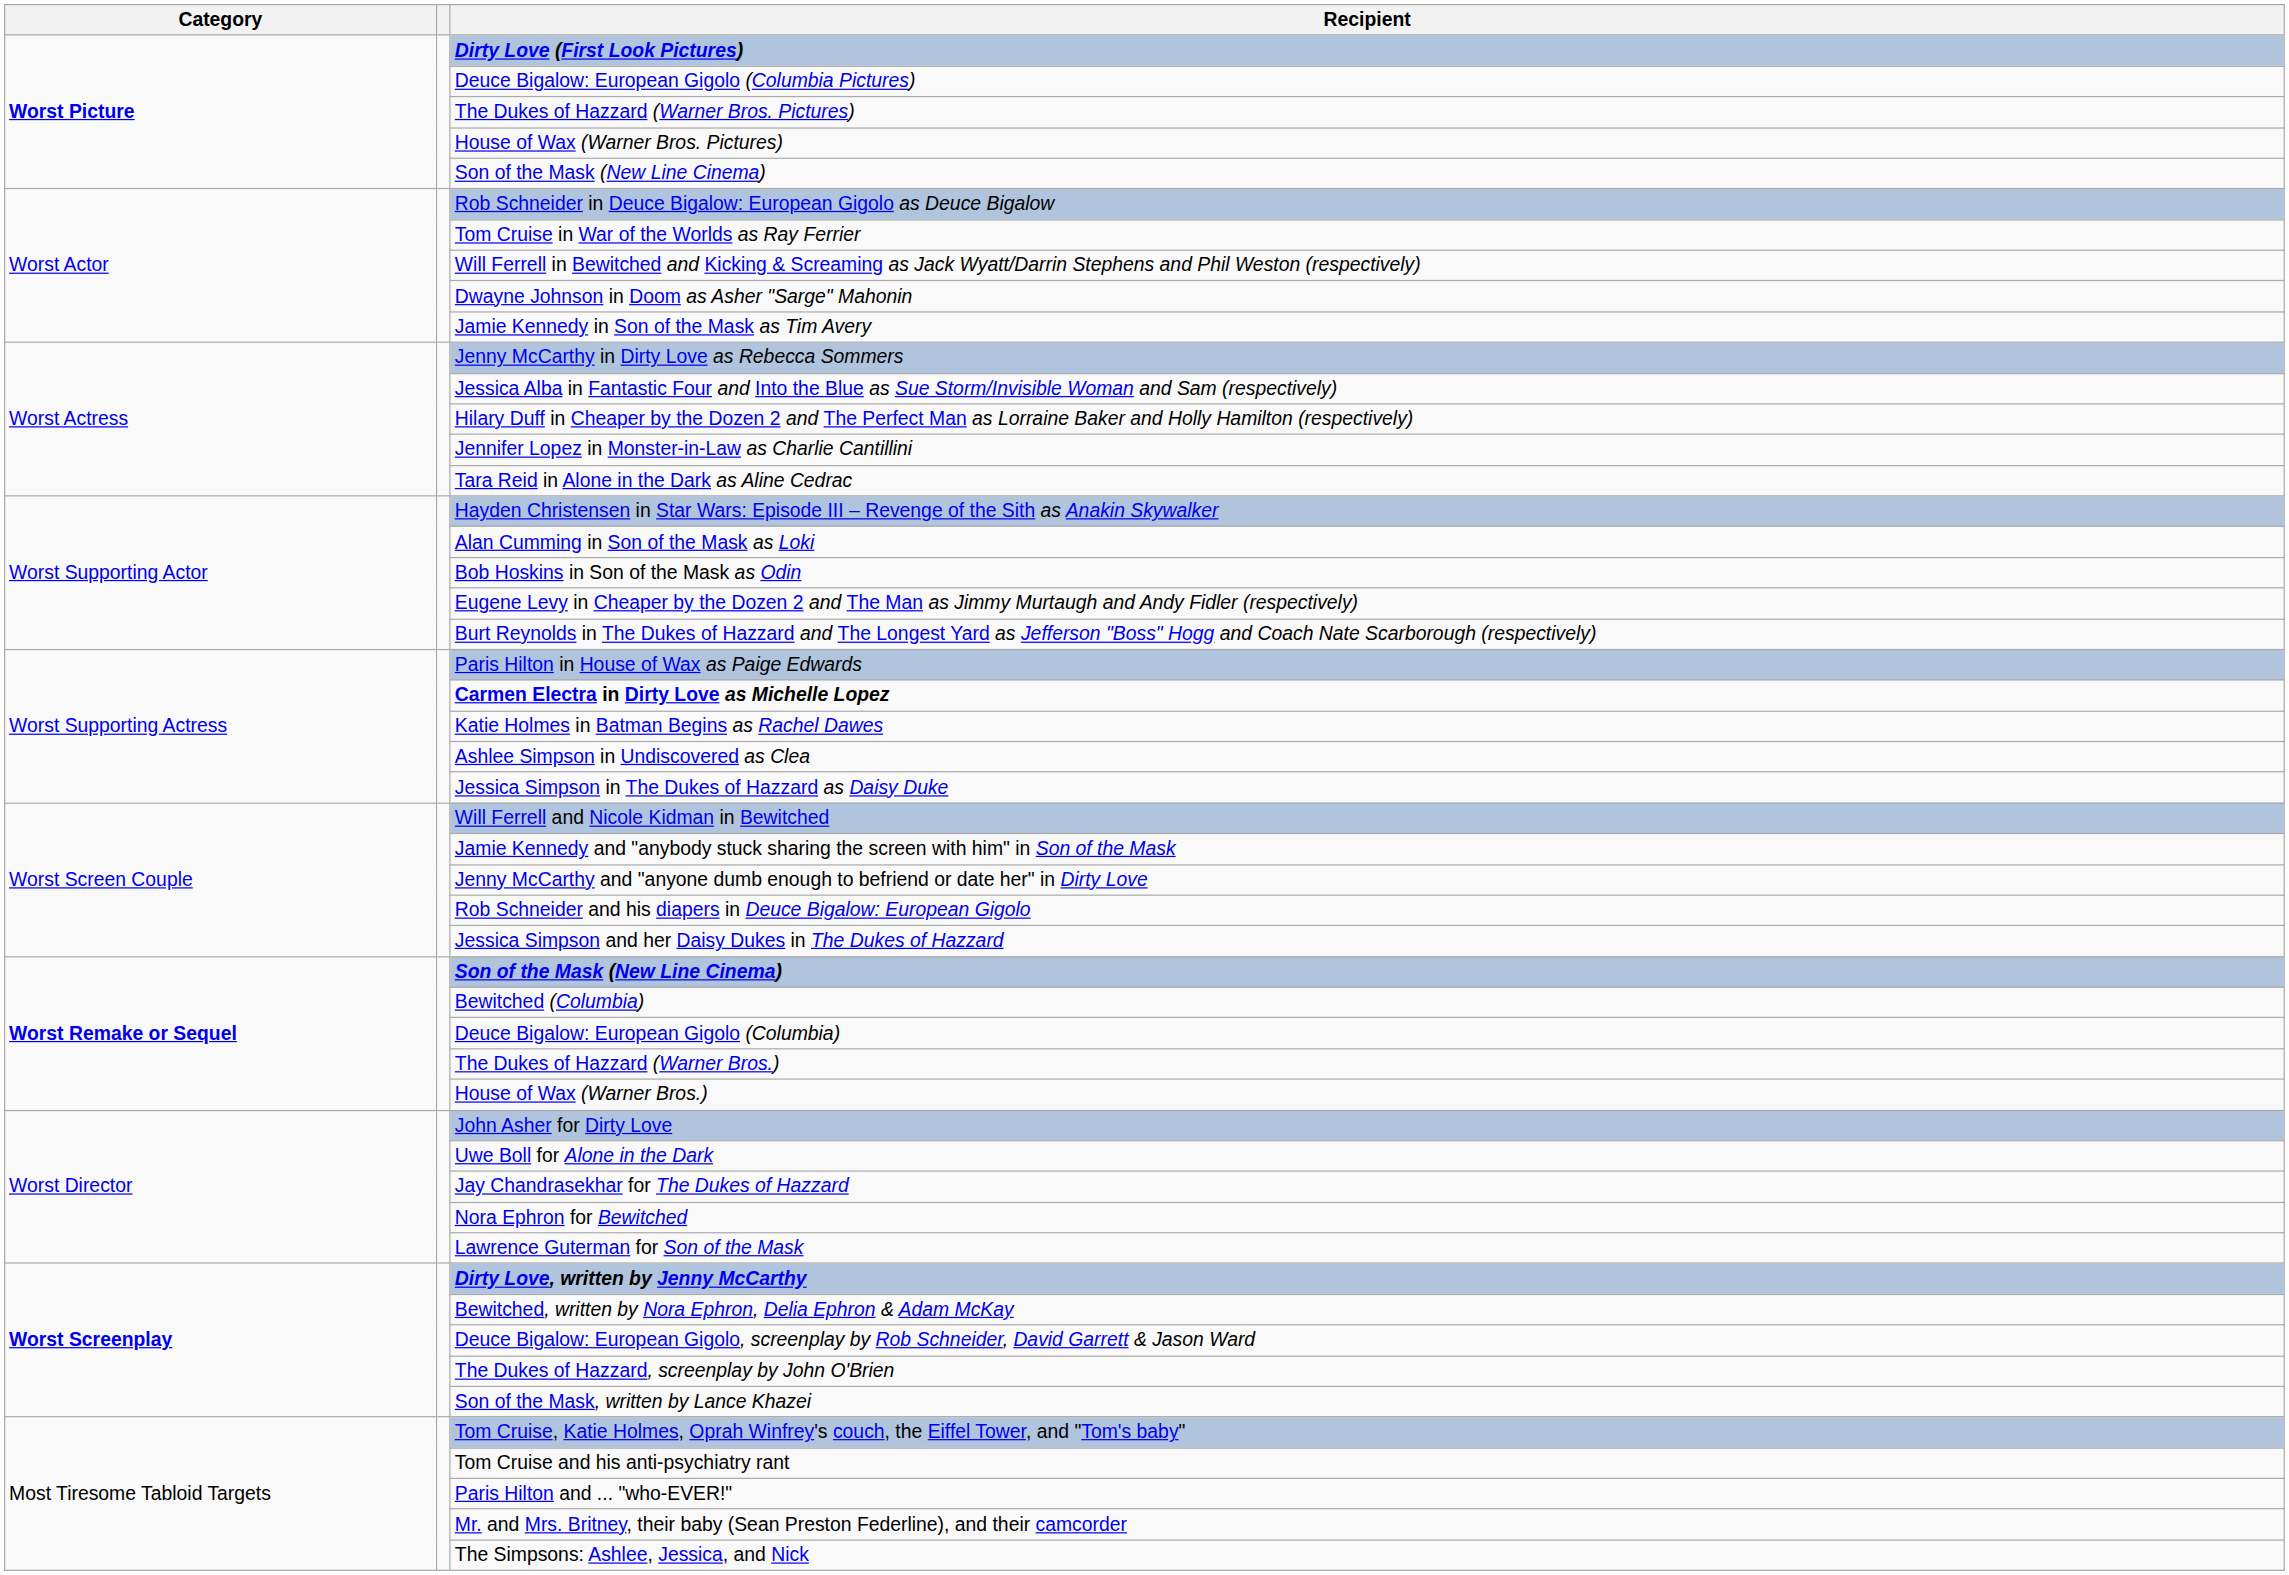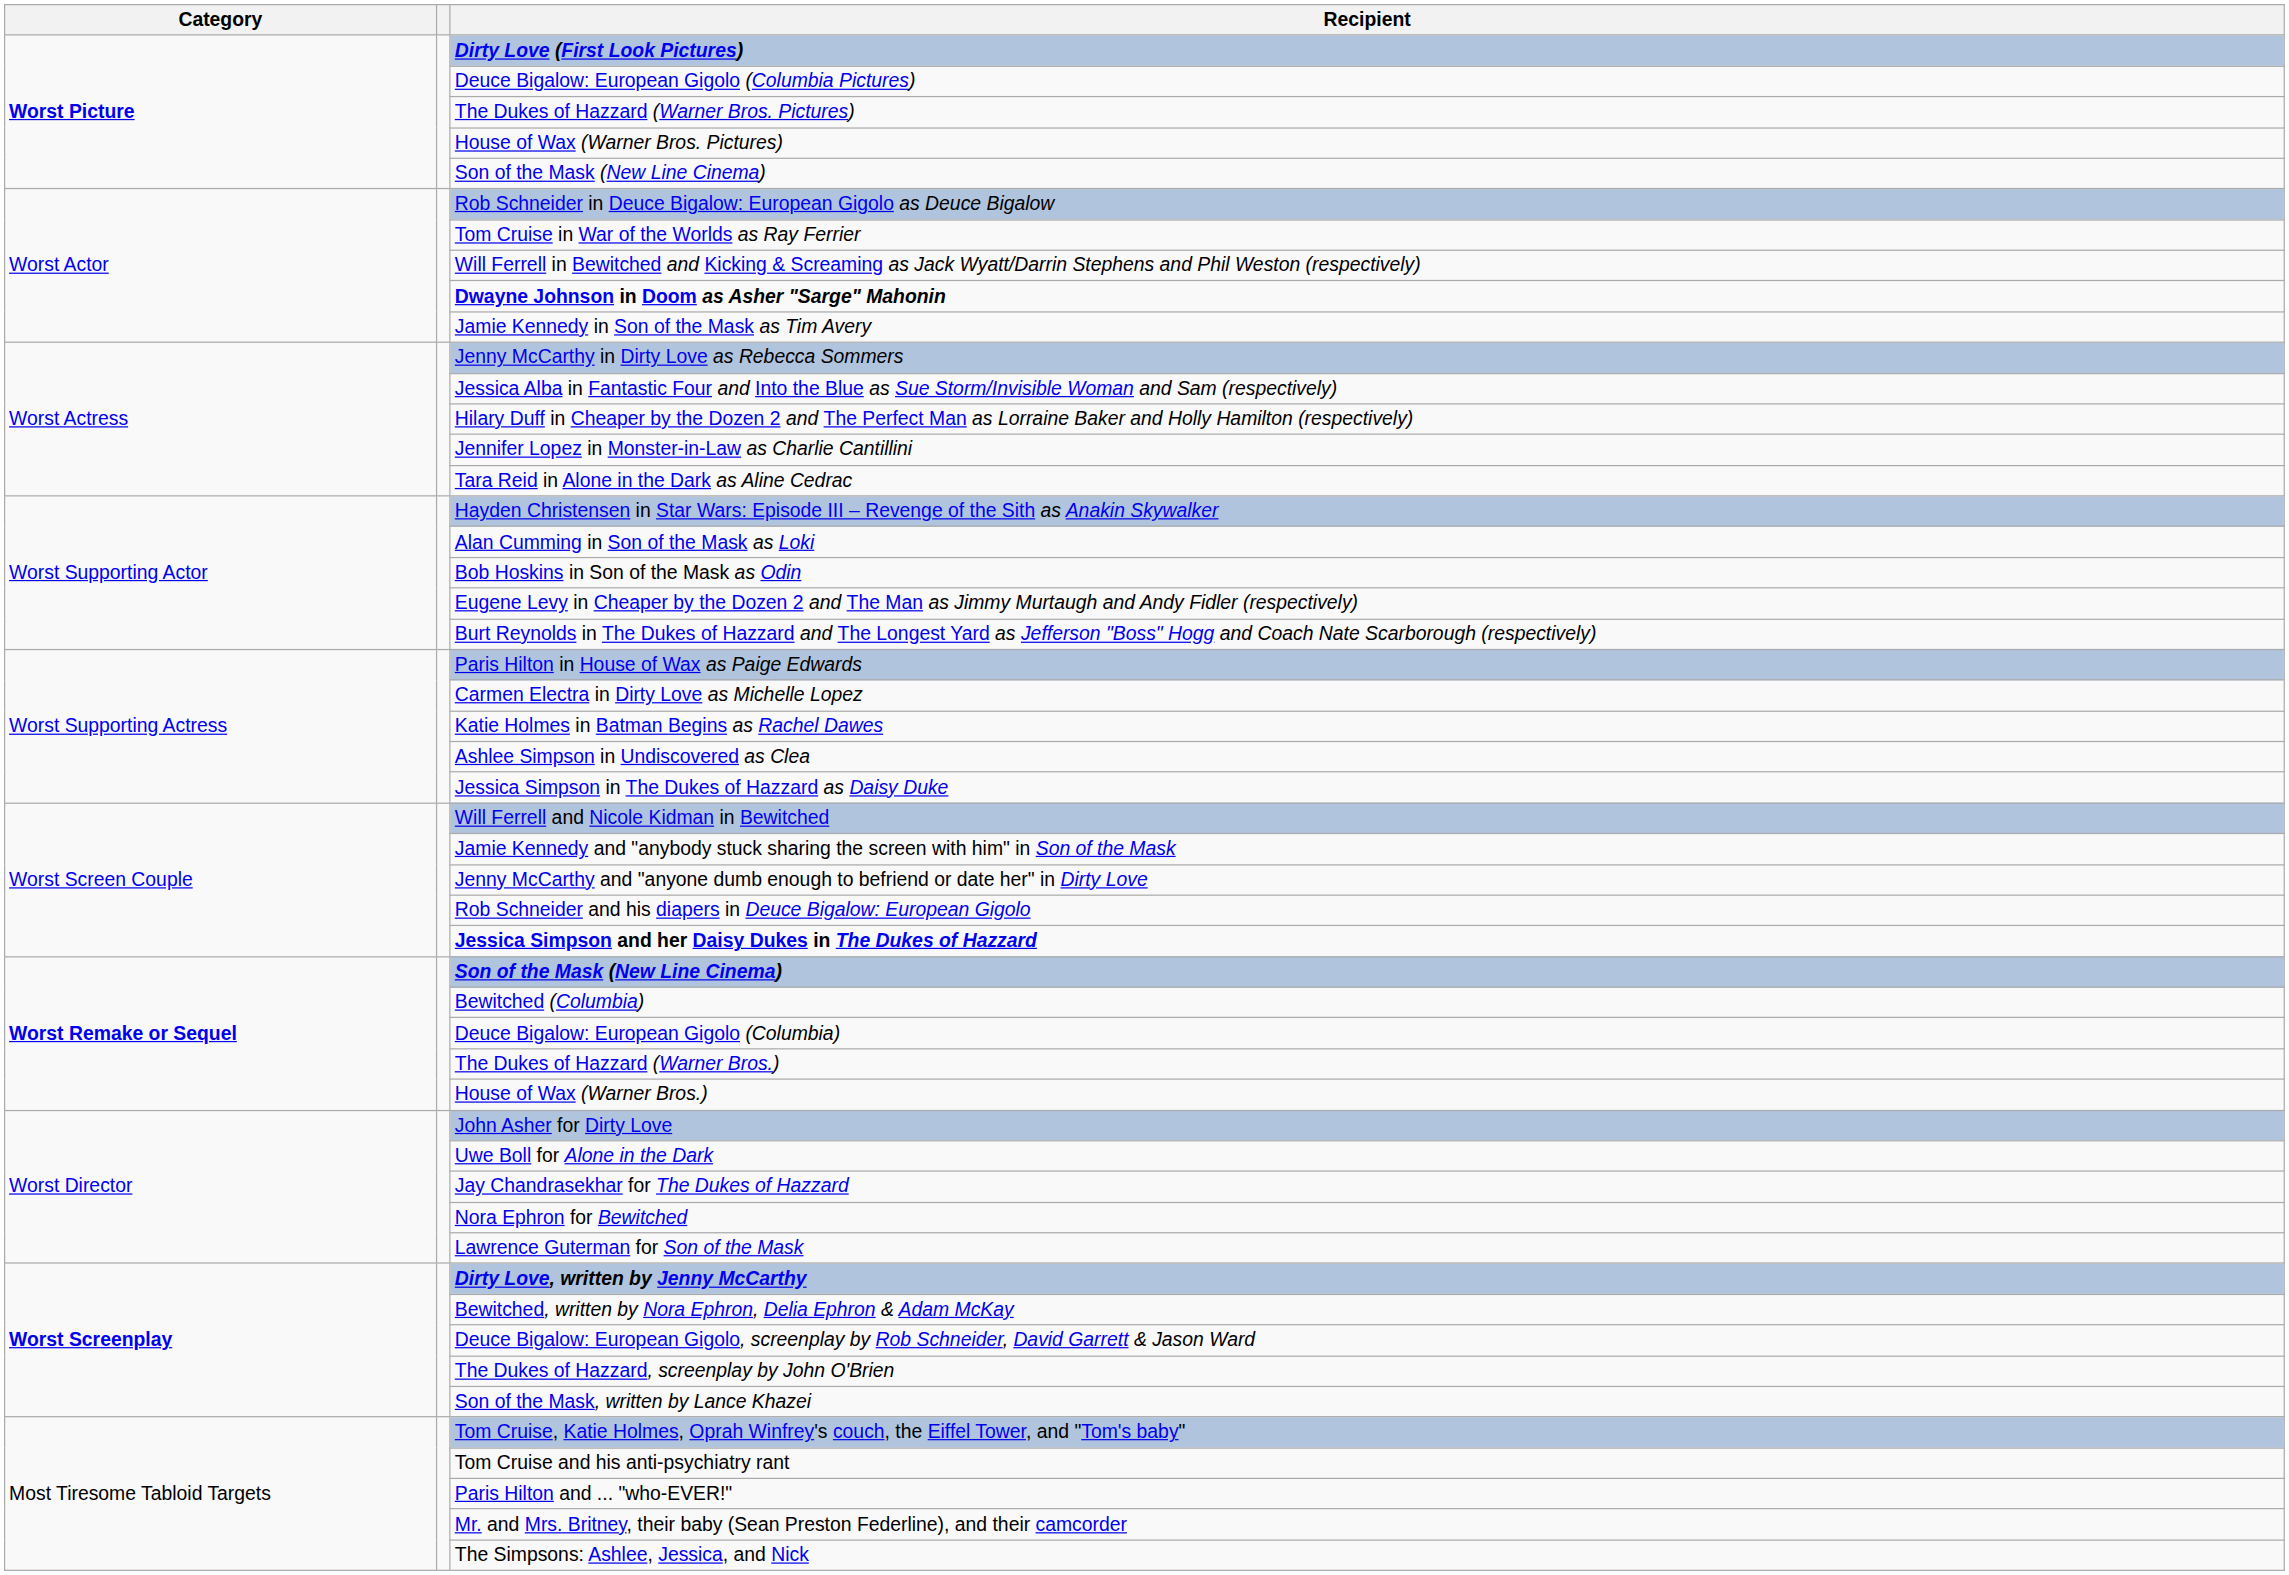(684, 296) normal -> (700, 296) bold
(672, 695) bold -> (659, 695) normal
(729, 940) normal -> (746, 940) bold
